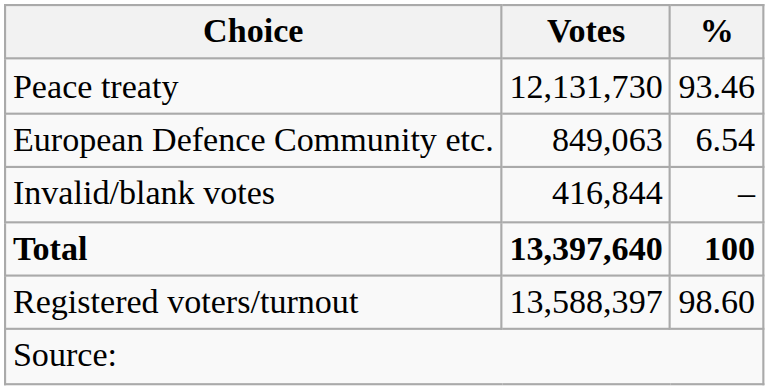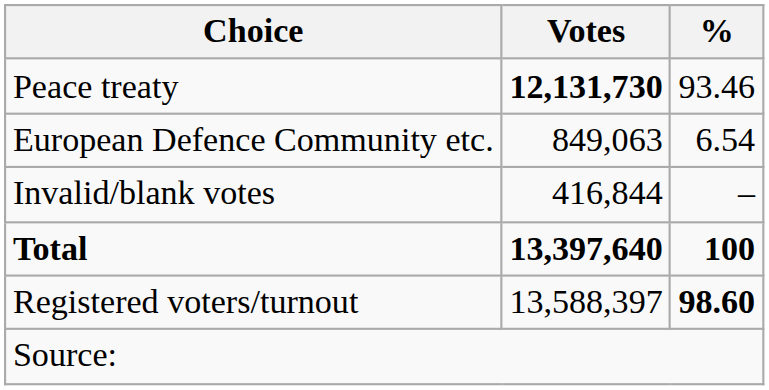(586, 85) normal -> (586, 85) bold
(717, 301) normal -> (717, 301) bold
